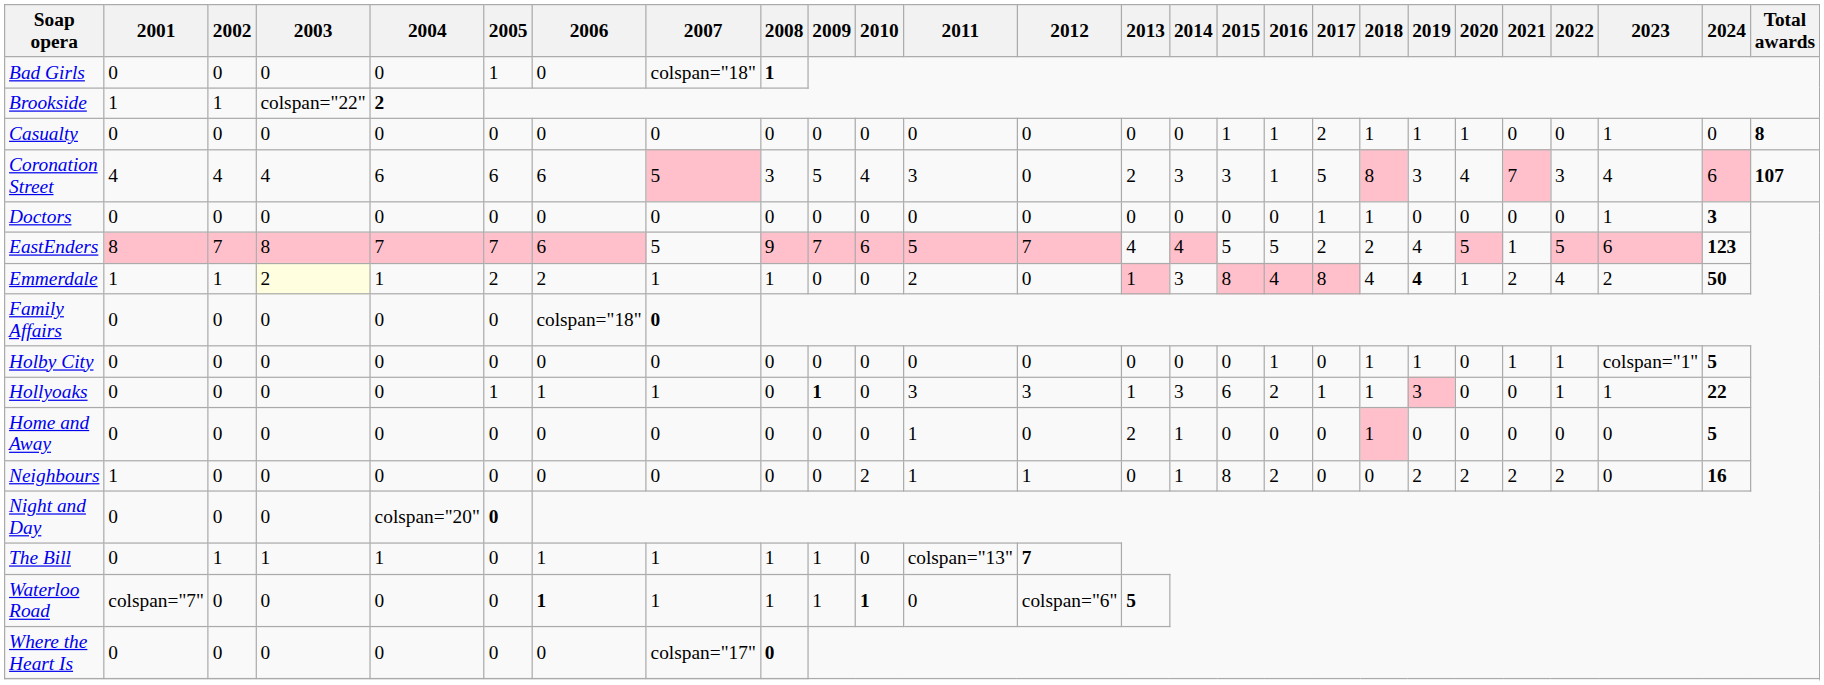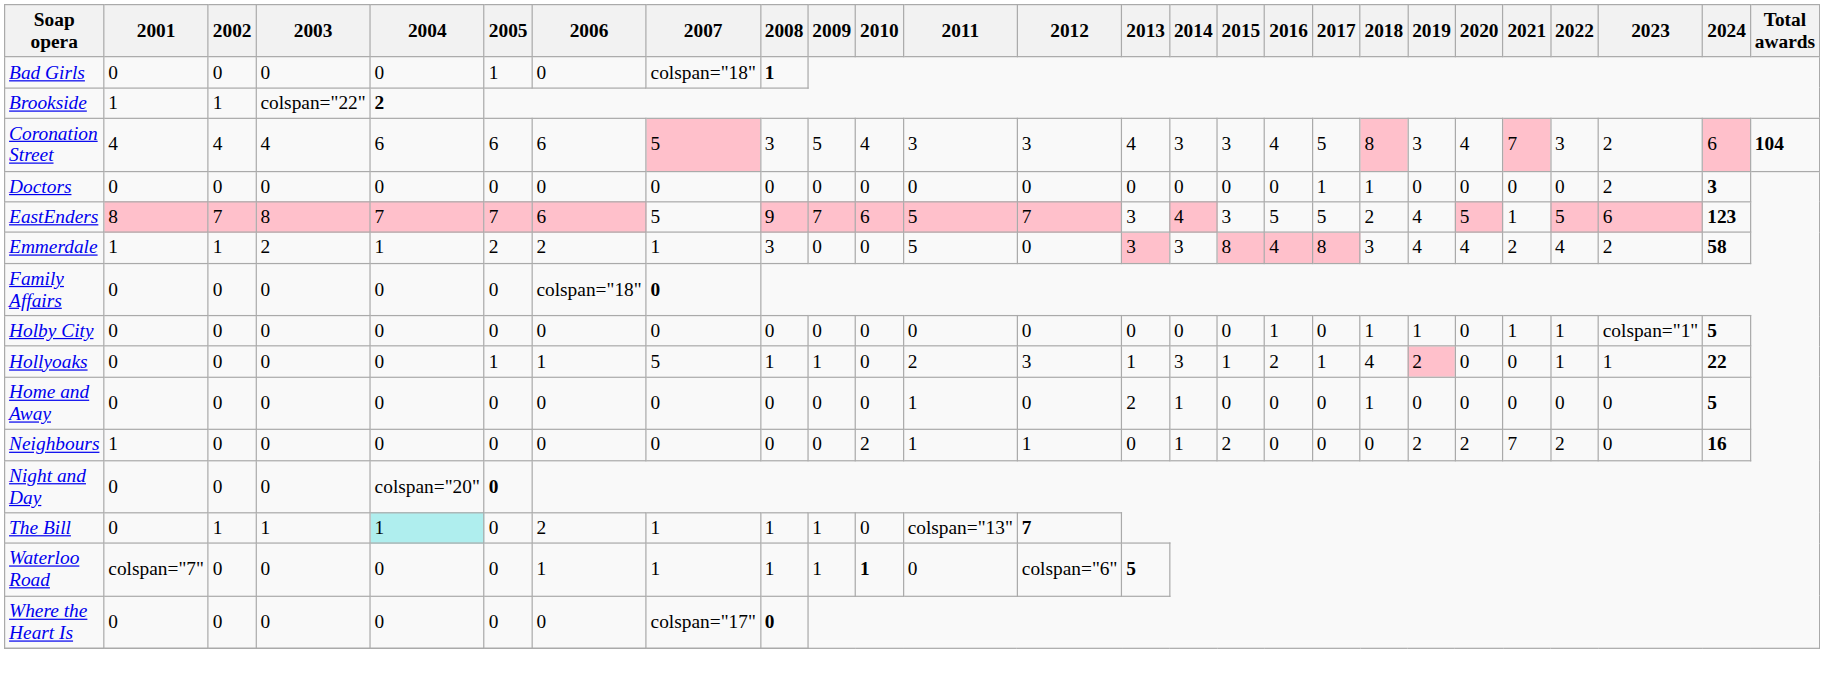- row: (43, 133)
(1027, 175) 0 -> (1027, 144) 3
(1131, 175) 2 -> (1131, 144) 4
(1274, 175) 1 -> (1274, 144) 4
(1608, 175) 4 -> (1608, 144) 2
(1769, 175) 107 -> (1769, 144) 104
(1608, 216) 1 -> (1608, 186) 2
(1131, 247) 4 -> (1131, 216) 3
(1226, 247) 5 -> (1226, 216) 3
(1322, 247) 2 -> (1322, 216) 5
(265, 278) lightyellow background -> (265, 247) no background
(770, 278) 1 -> (770, 247) 3
(913, 278) 2 -> (913, 247) 5
(1131, 278) 1 -> (1131, 247) 3
(1369, 278) 4 -> (1369, 247) 3
(1417, 278) bold -> (1417, 247) normal
(1465, 278) 1 -> (1465, 247) 4
(1717, 278) 50 -> (1717, 247) 58
(655, 392) 1 -> (655, 361) 5
(770, 392) 0 -> (770, 361) 1
(817, 392) bold -> (817, 361) normal
(913, 392) 3 -> (913, 361) 2
(1226, 392) 6 -> (1226, 361) 1
(1369, 392) 1 -> (1369, 361) 4
(1417, 392) 3 -> (1417, 361) 2
(1369, 433) pink background -> (1369, 403) no background
(1226, 475) 8 -> (1226, 444) 2
(1274, 475) 2 -> (1274, 444) 0
(1512, 475) 2 -> (1512, 444) 7
(379, 558) no background -> (379, 527) paleturquoise background
(541, 558) 1 -> (541, 527) 2
(541, 600) bold -> (541, 569) normal
